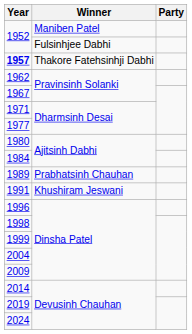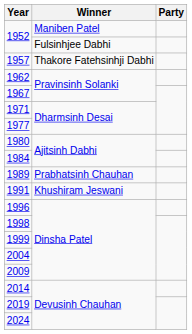(18, 61) bold -> (18, 61) normal
